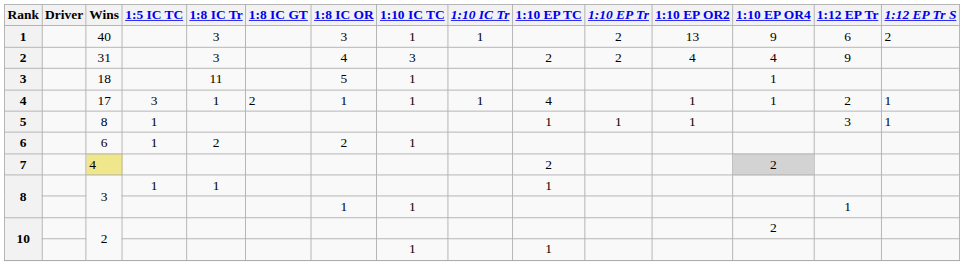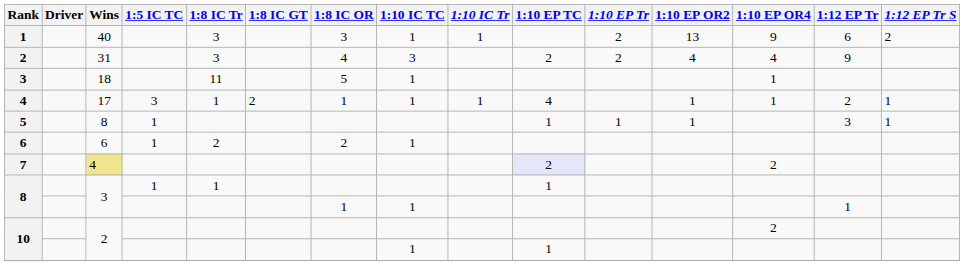(549, 164) no background -> (549, 164) lavender background
(773, 164) lightgrey background -> (773, 164) no background
